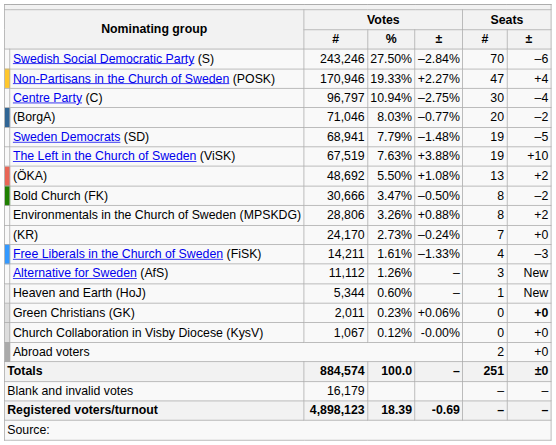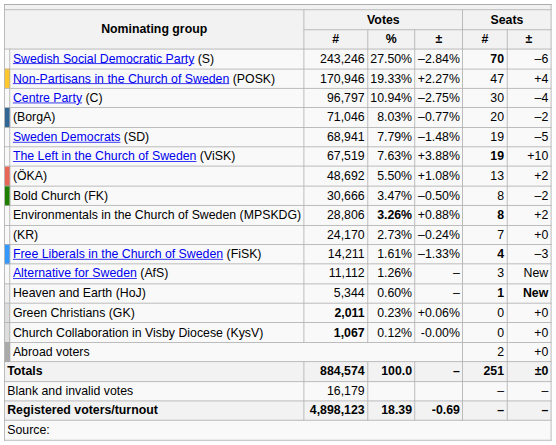(497, 59) normal -> (497, 59) bold
(497, 156) normal -> (497, 156) bold
(395, 215) normal -> (395, 215) bold
(501, 215) normal -> (501, 215) bold
(501, 254) normal -> (501, 254) bold
(501, 293) normal -> (501, 293) bold
(536, 293) normal -> (536, 293) bold
(350, 313) normal -> (350, 313) bold
(541, 313) bold -> (541, 313) normal
(349, 332) normal -> (349, 332) bold
